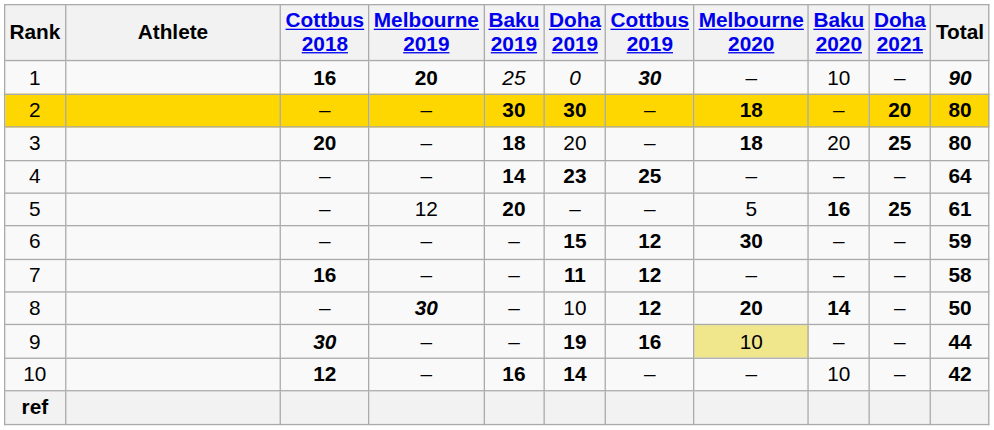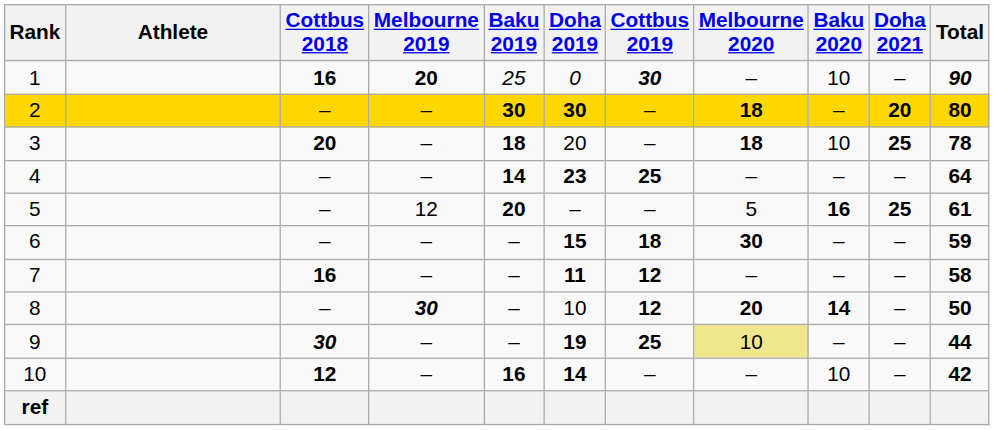(839, 143) 20 -> (839, 143) 10
(960, 143) 80 -> (960, 143) 78
(650, 242) 12 -> (650, 242) 18
(650, 341) 16 -> (650, 341) 25
